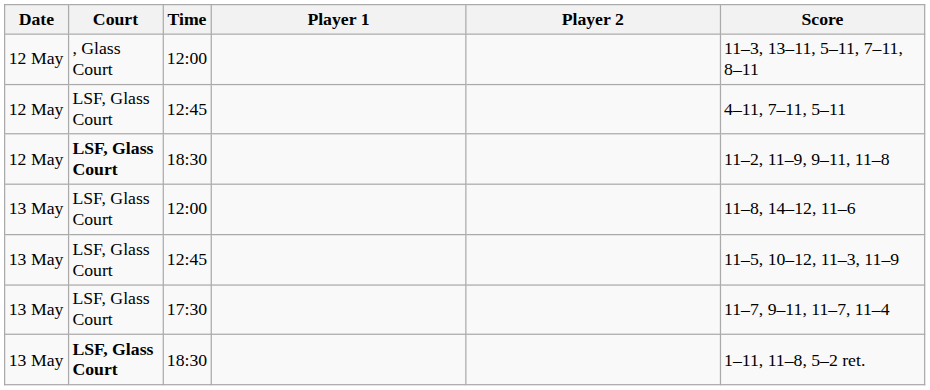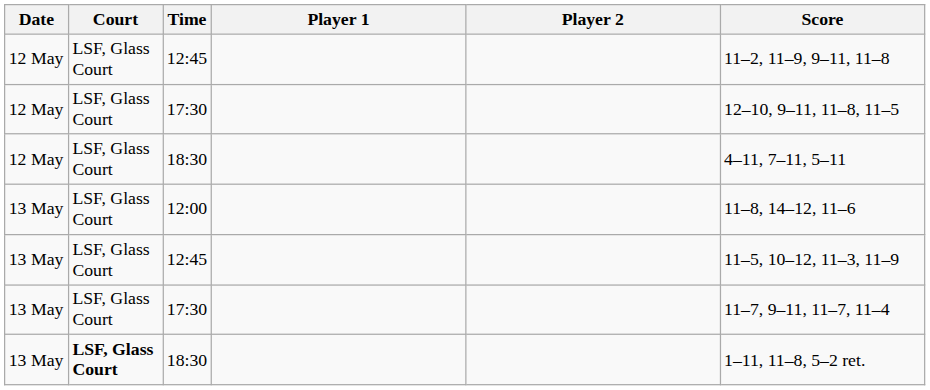- row: (36, 59)
(785, 109) 4–11, 7–11, 5–11 -> (807, 59) 11–2, 11–9, 9–11, 11–8
+ row: (36, 109)
(113, 159) bold -> (111, 159) normal
(807, 159) 11–2, 11–9, 9–11, 11–8 -> (785, 159) 4–11, 7–11, 5–11
